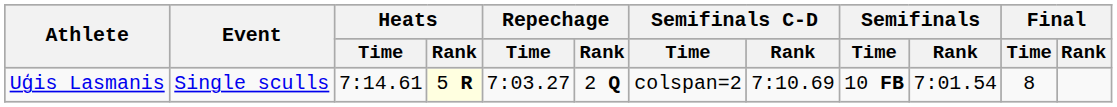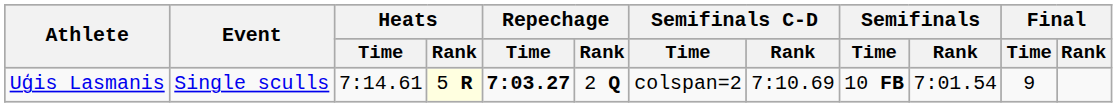(528, 84) normal -> (528, 84) bold
(1029, 84) 8 -> (1029, 84) 9
